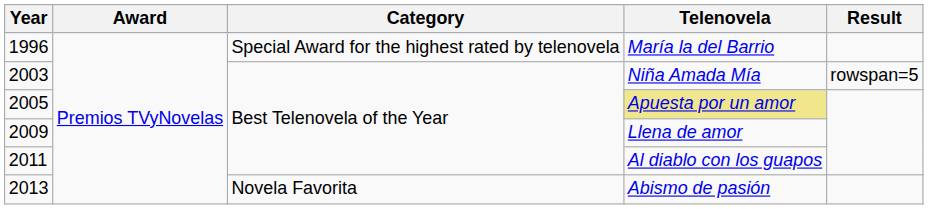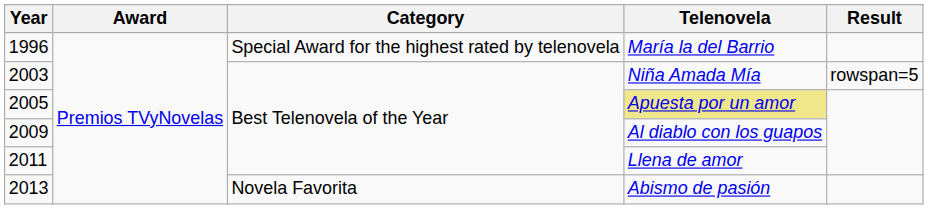(685, 132) Llena de amor -> (725, 132) Al diablo con los guapos
(725, 160) Al diablo con los guapos -> (685, 160) Llena de amor
